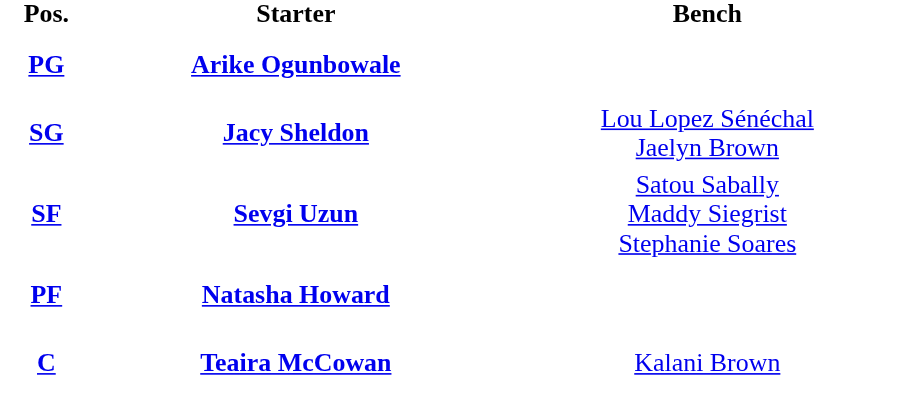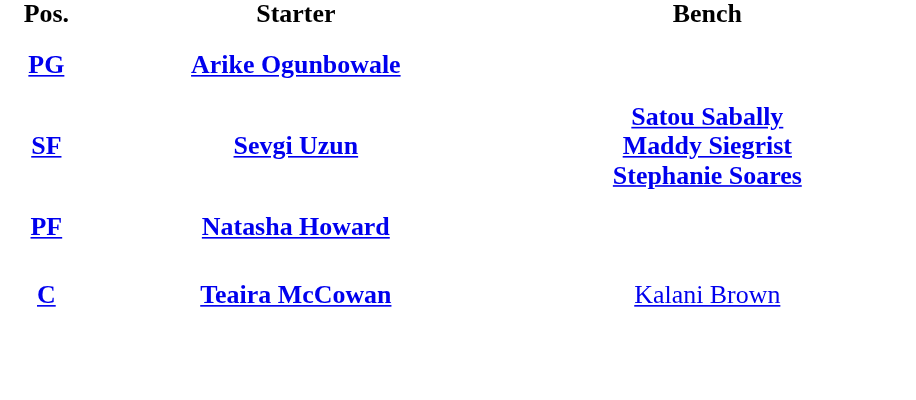- row: (46, 133)
(707, 214) normal -> (707, 145) bold
